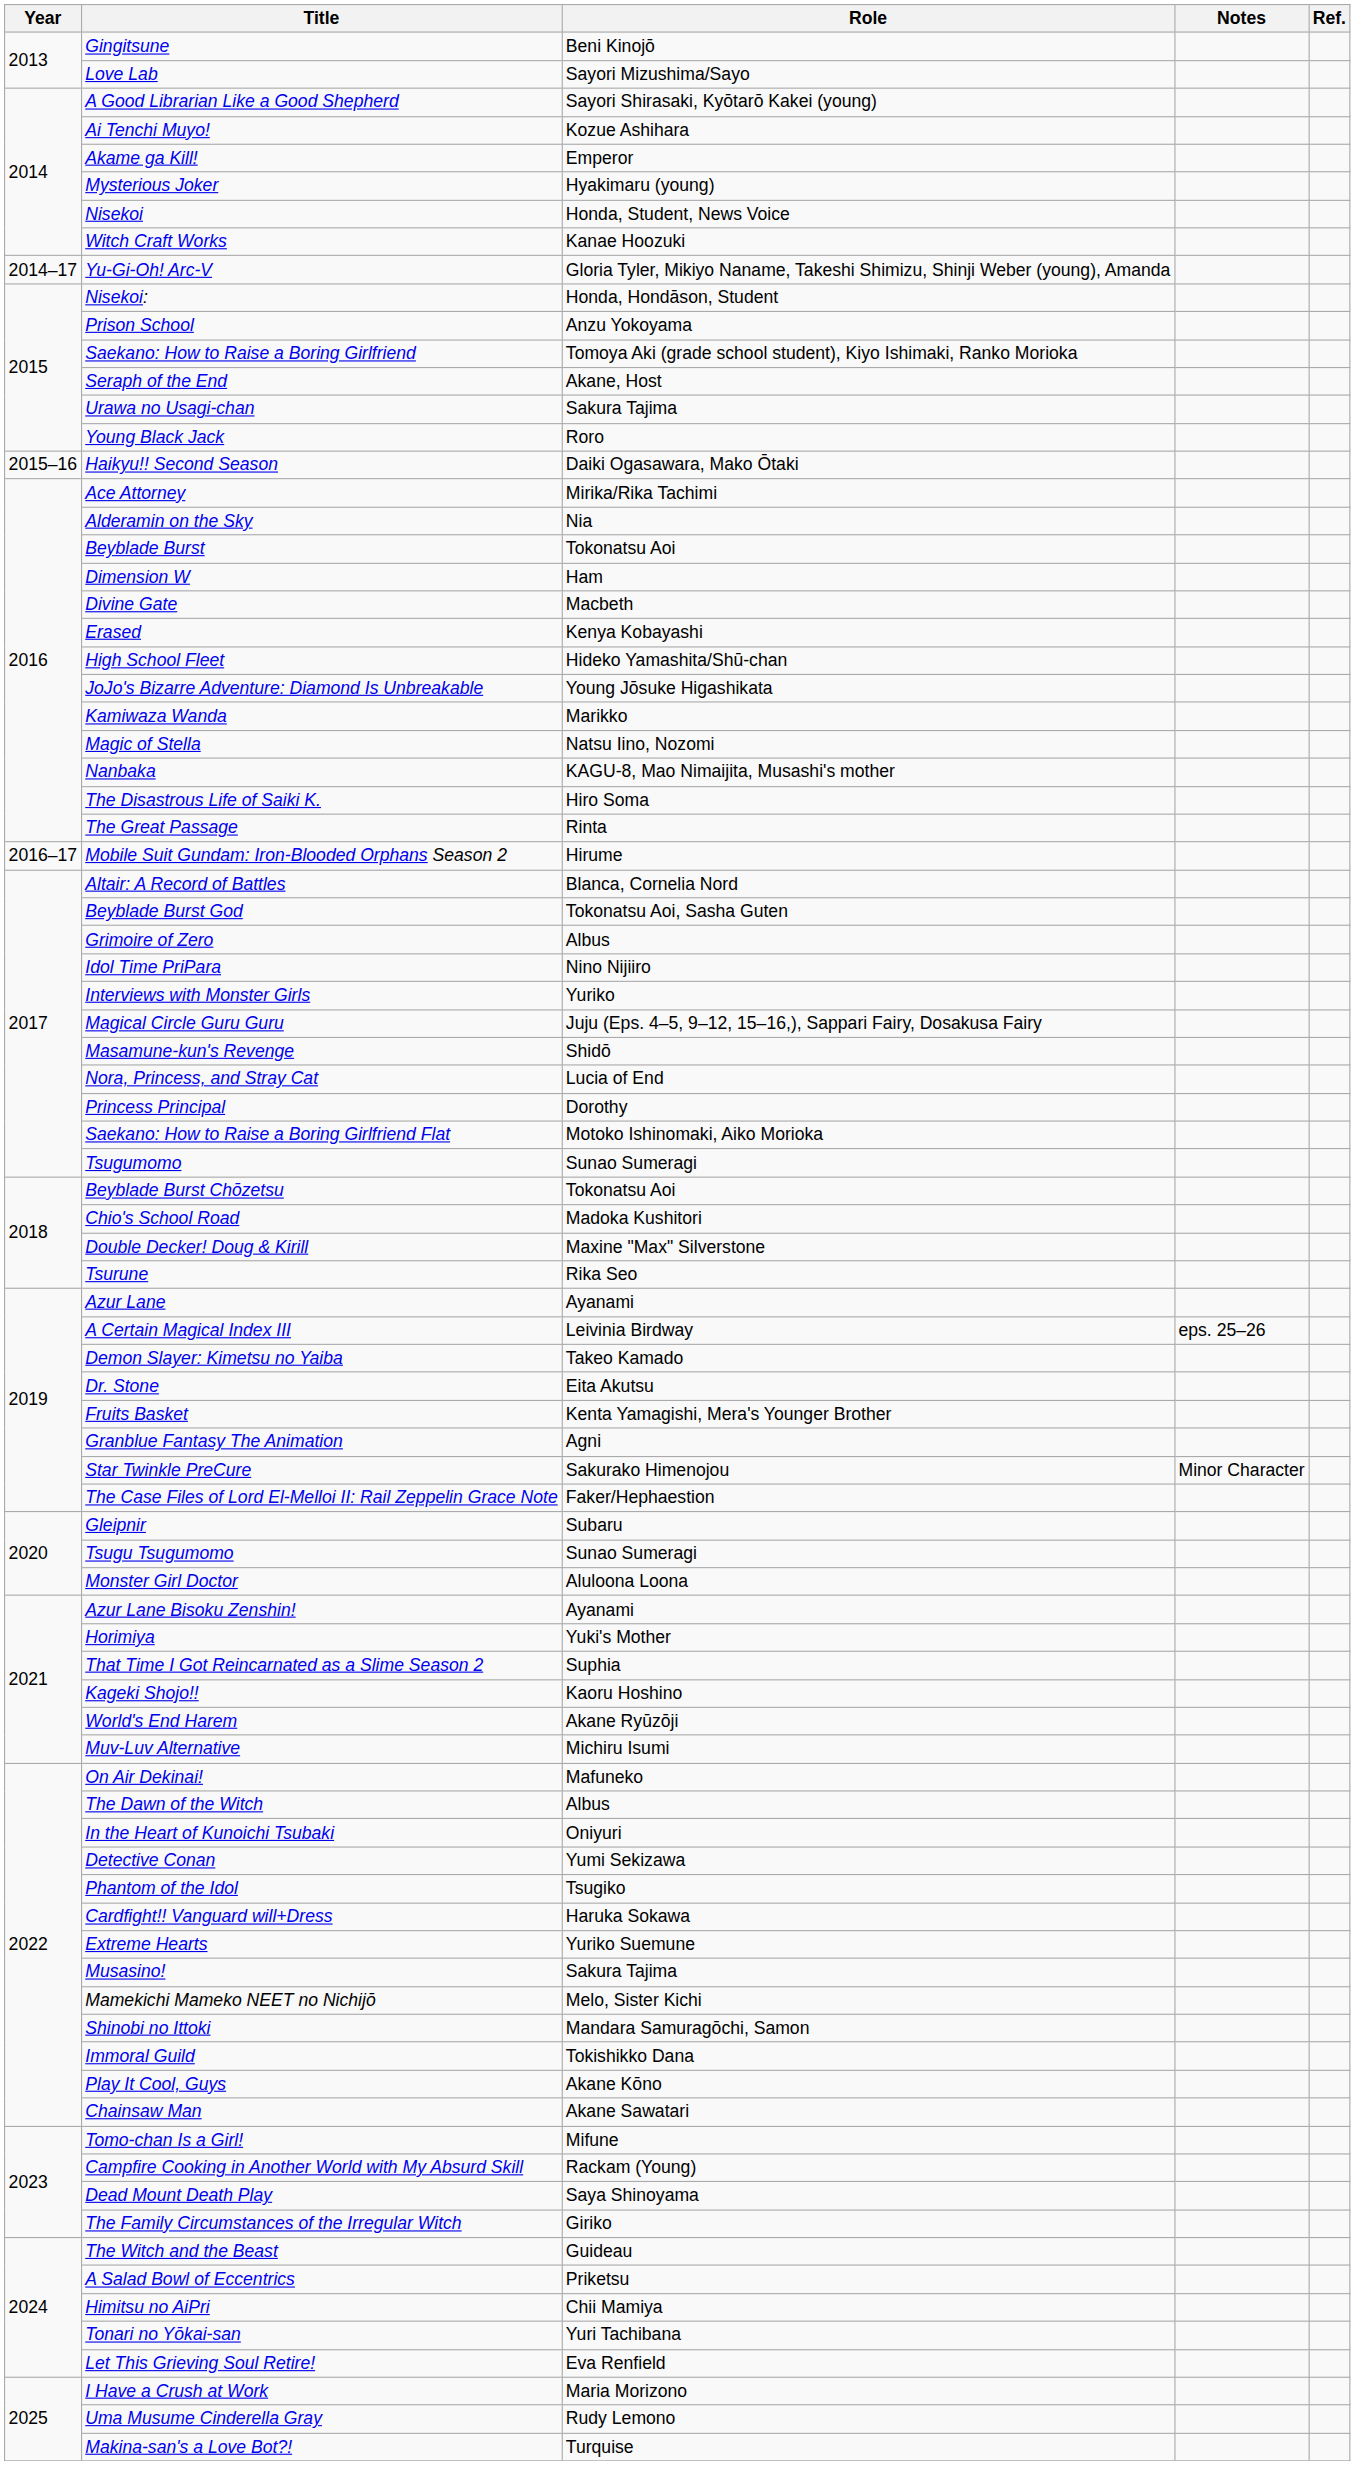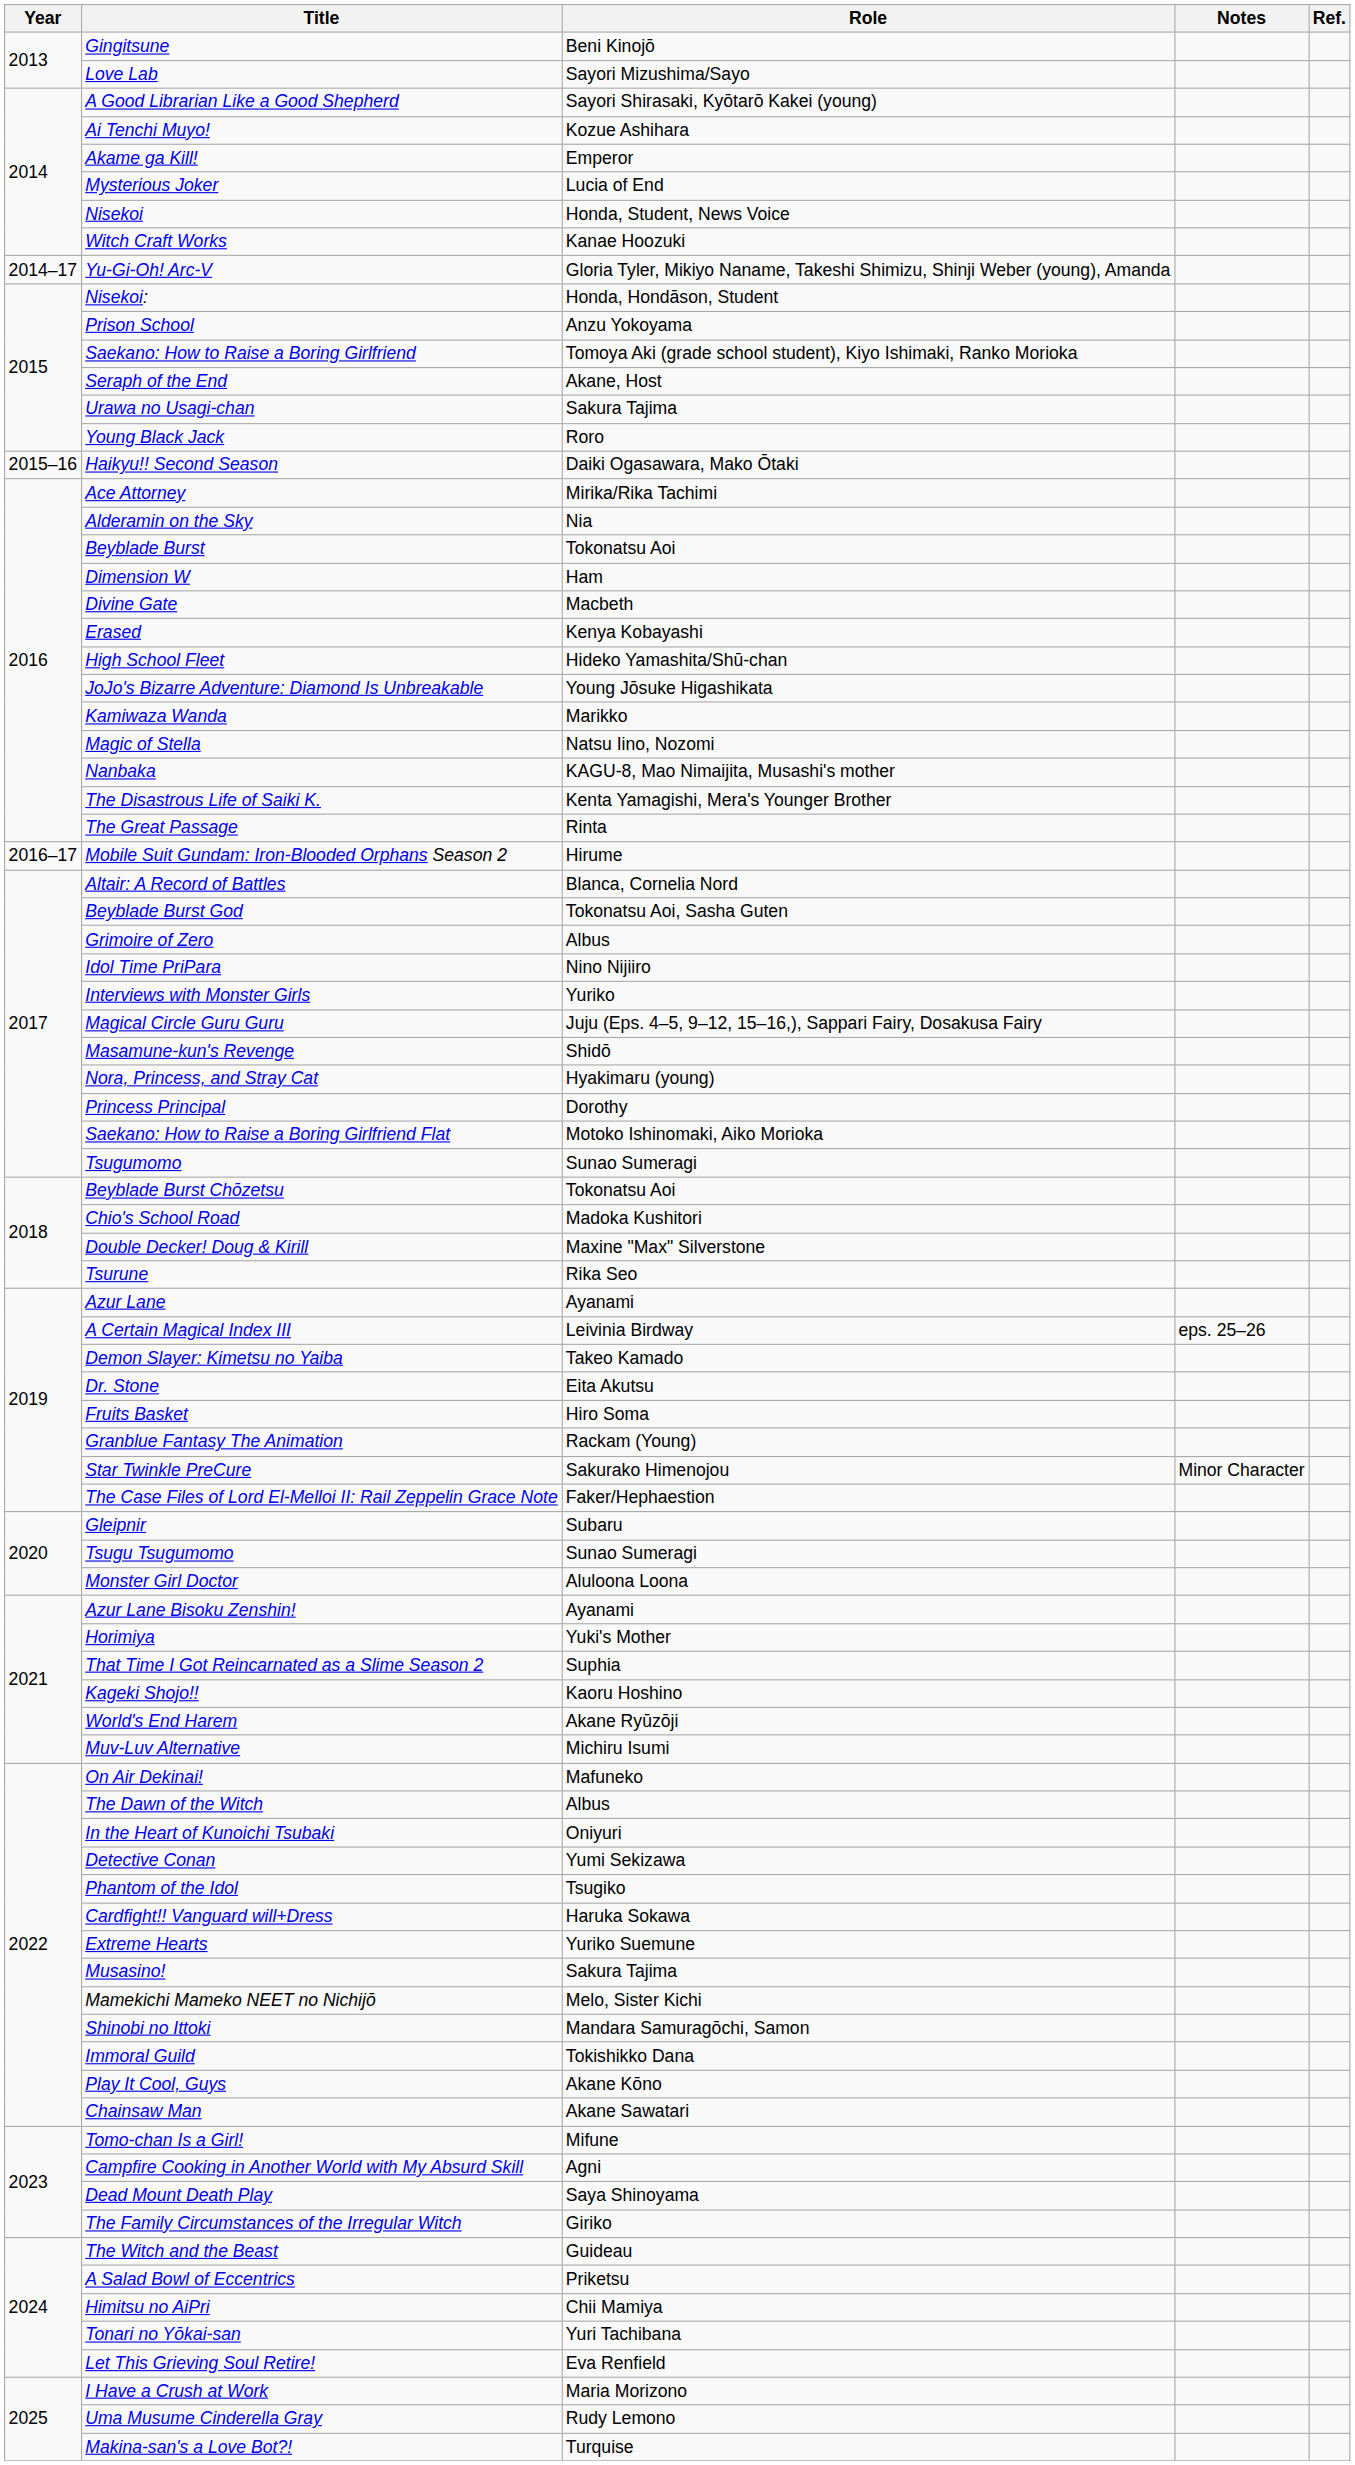(640, 185) Hyakimaru (young) -> (615, 185) Lucia of End
(607, 800) Hiro Soma -> (729, 800) Kenta Yamagishi, Mera's Younger Brother
(615, 1079) Lucia of End -> (640, 1079) Hyakimaru (young)
(729, 1414) Kenta Yamagishi, Mera's Younger Brother -> (607, 1414) Hiro Soma
(583, 1441) Agni -> (631, 1441) Rackam (Young)
(631, 2167) Rackam (Young) -> (583, 2167) Agni
